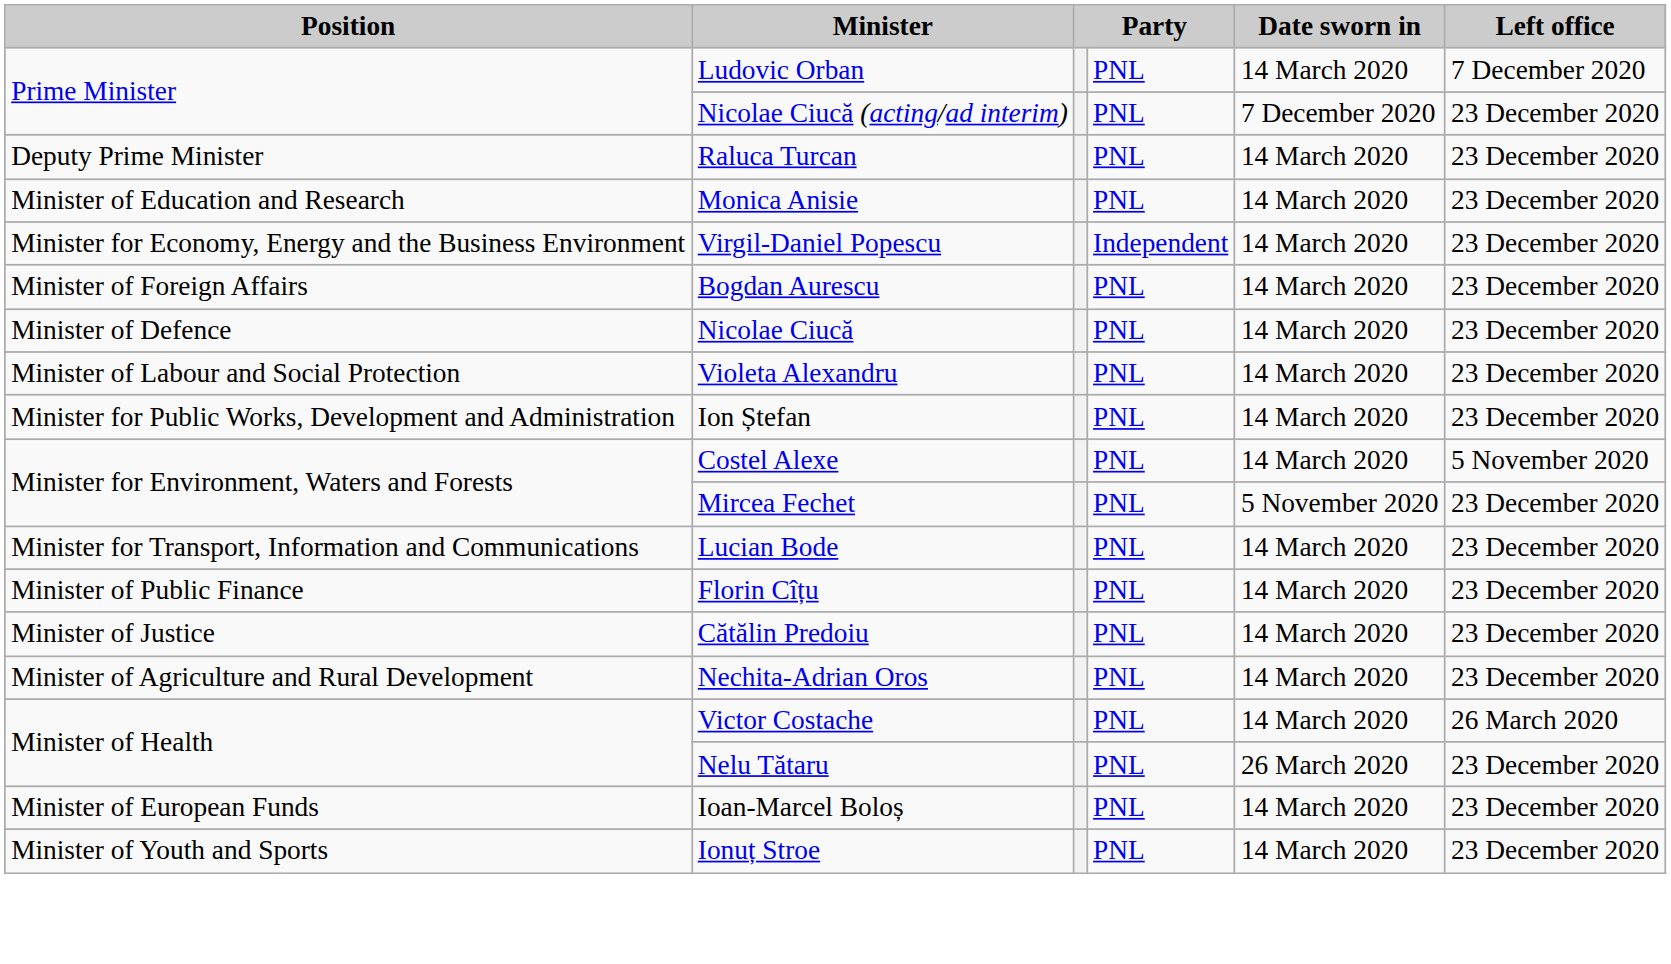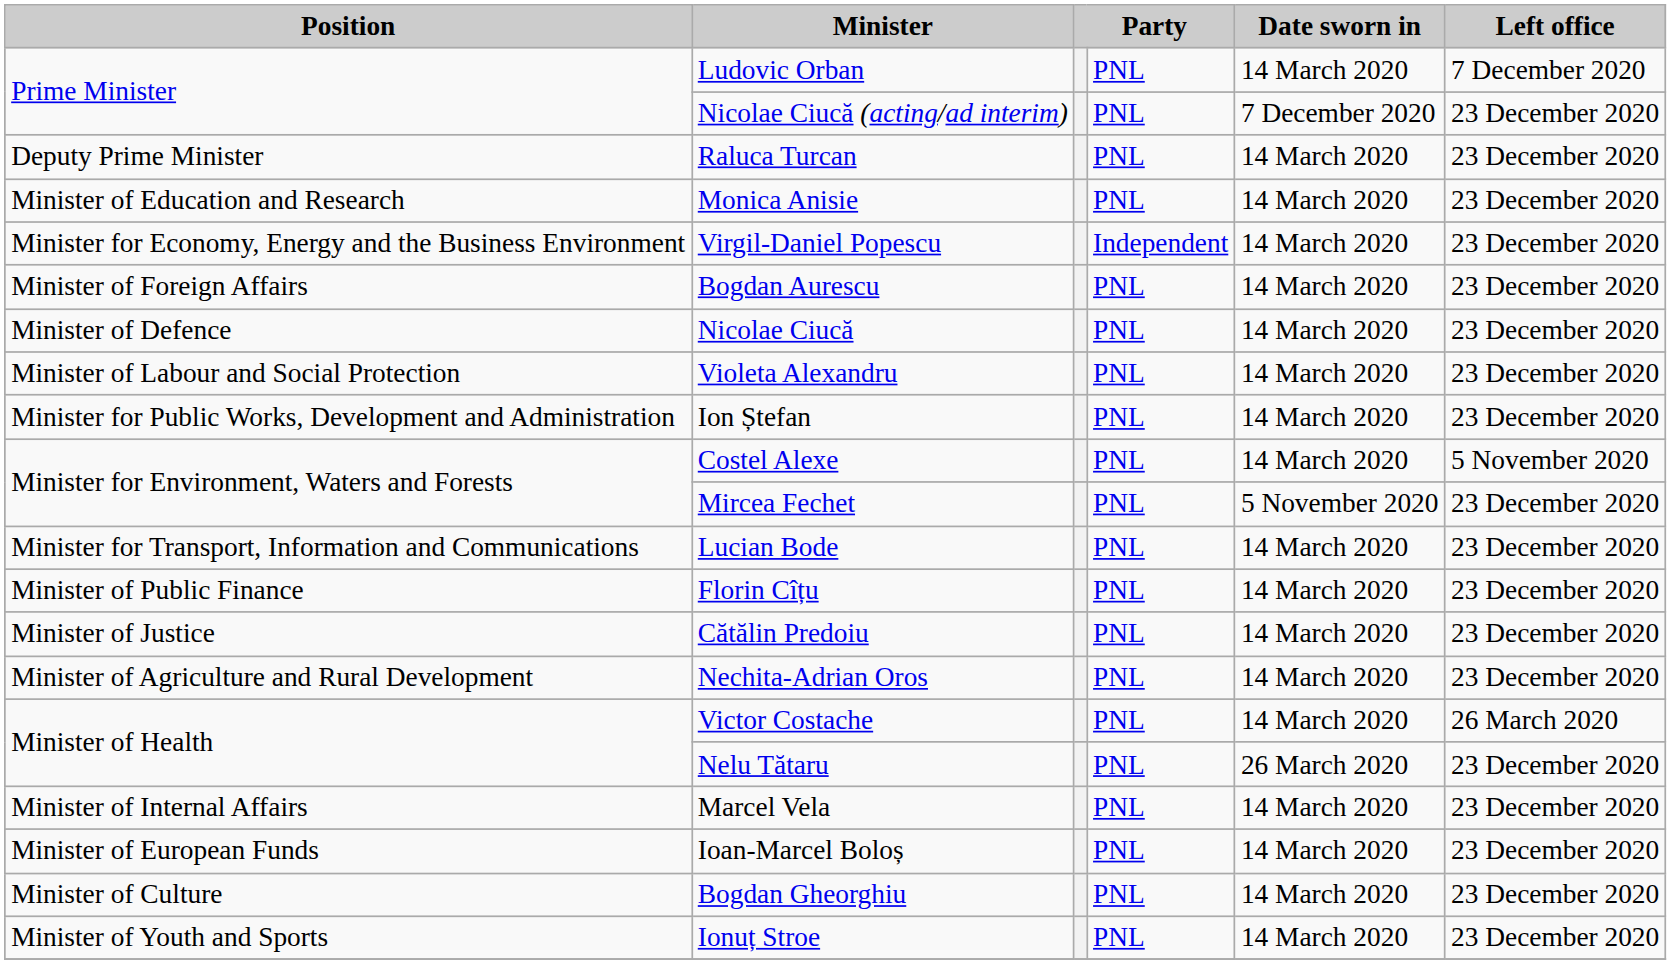+ row: (764, 807)
+ row: (802, 894)
